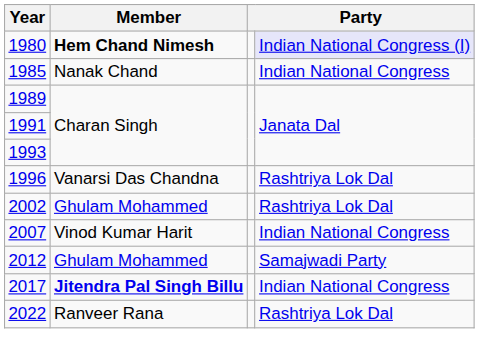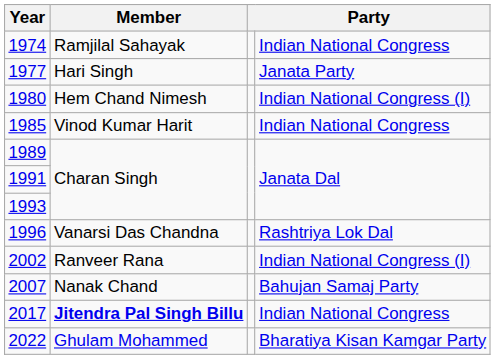+ row: (27, 44)
+ row: (27, 71)
(134, 44) bold -> (130, 98) normal
(365, 44) lavender background -> (365, 98) no background
(106, 71) Nanak Chand -> (123, 125) Vinod Kumar Harit
(131, 206) Ghulam Mohammed -> (109, 260) Ranveer Rana
(326, 206) Rashtriya Lok Dal -> (365, 260) Indian National Congress (I)
(123, 233) Vinod Kumar Harit -> (106, 286) Nanak Chand
(354, 233) Indian National Congress -> (339, 286) Bahujan Samaj Party
- row: (27, 260)
(109, 313) Ranveer Rana -> (131, 340) Ghulam Mohammed
(326, 313) Rashtriya Lok Dal -> (373, 340) Bharatiya Kisan Kamgar Party
